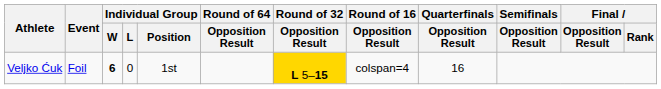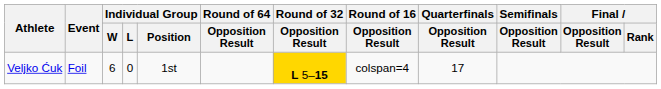(112, 68) bold -> (112, 68) normal
(458, 68) 16 -> (458, 68) 17
